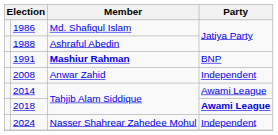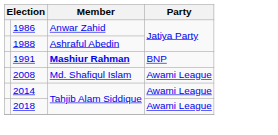(91, 28) Md. Shafiqul Islam -> (78, 28) Anwar Zahid
(78, 75) Anwar Zahid -> (91, 75) Md. Shafiqul Islam
(229, 75) Independent -> (179, 75) Awami League
(236, 106) bold -> (179, 106) normal
- row: (24, 122)
